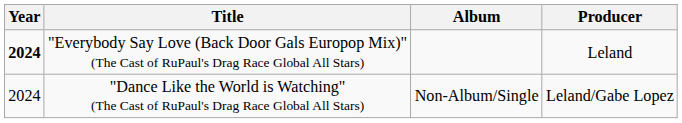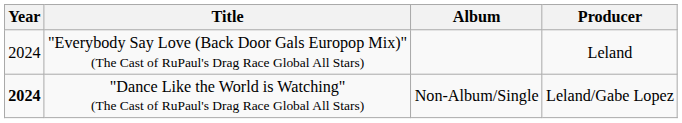(24, 52) bold -> (24, 52) normal
(24, 95) normal -> (24, 95) bold
